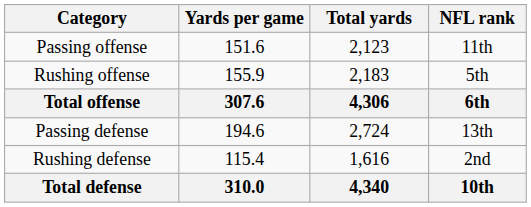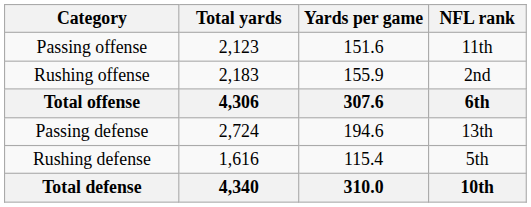columns swapped: (369, 18) <-> (244, 18)
(477, 74) 5th -> (477, 74) 2nd
(477, 159) 2nd -> (477, 159) 5th
